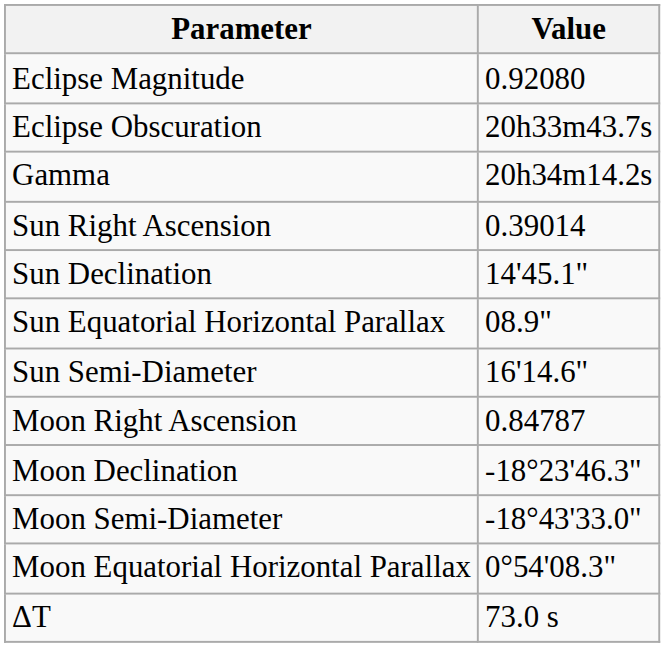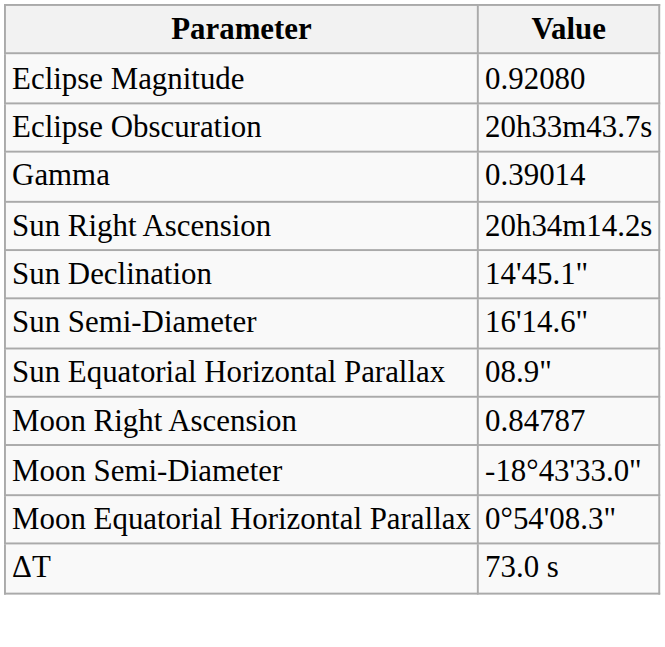(569, 175) 20h34m14.2s -> (535, 175) 0.39014
(535, 224) 0.39014 -> (569, 224) 20h34m14.2s
rows swapped: (134, 371) <-> (229, 322)
- row: (125, 469)
